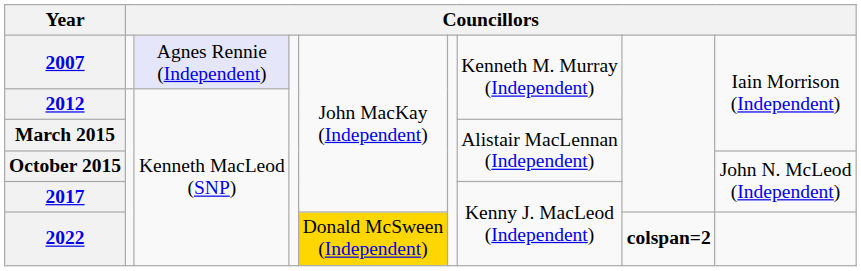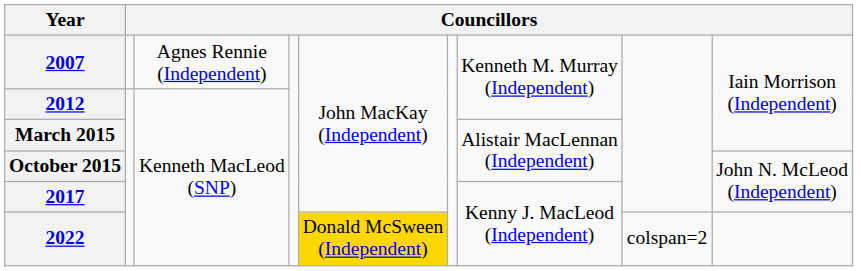(212, 61) lavender background -> (212, 61) no background
(669, 238) bold -> (667, 238) normal
